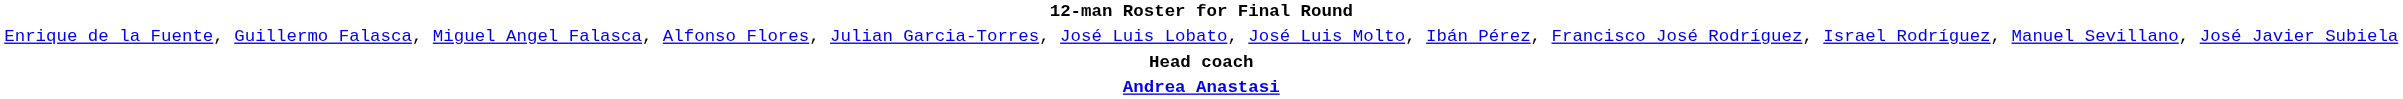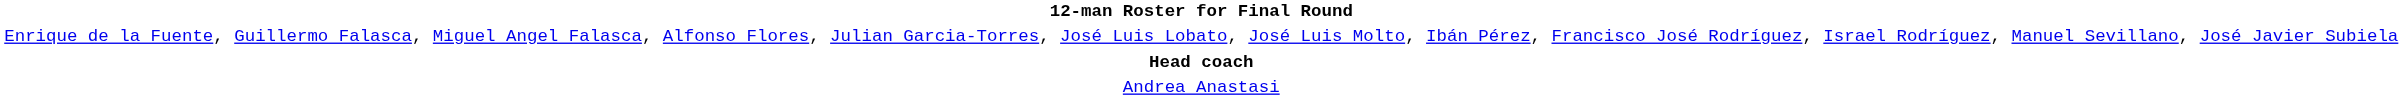(1201, 87) bold -> (1201, 87) normal
